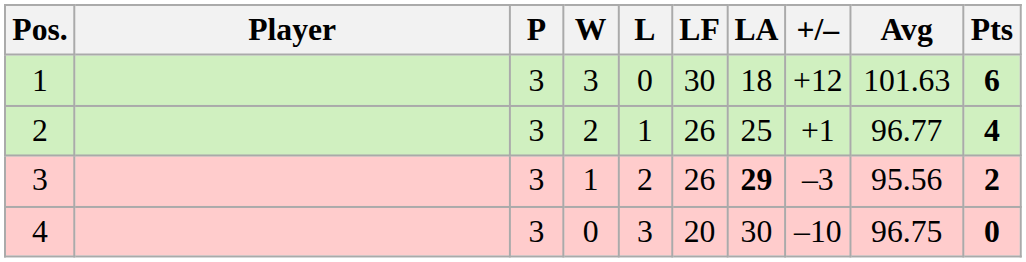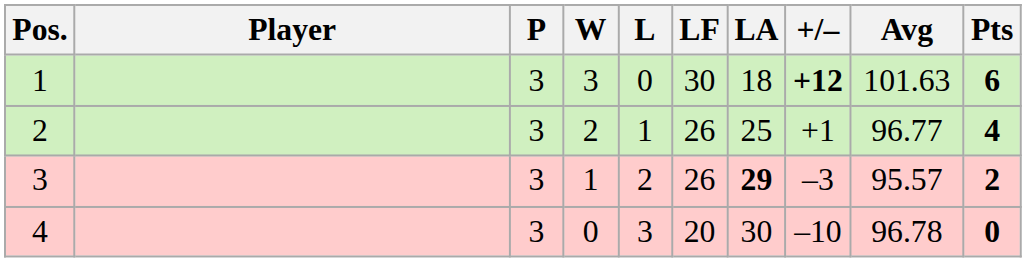(818, 79) normal -> (818, 79) bold
(907, 180) 95.56 -> (907, 180) 95.57
(907, 230) 96.75 -> (907, 230) 96.78
